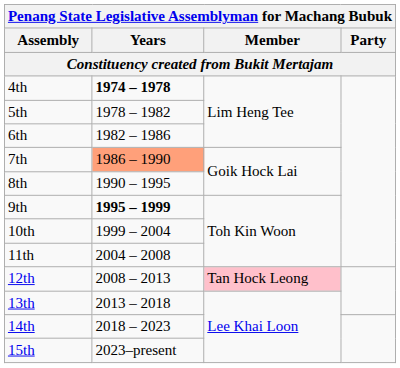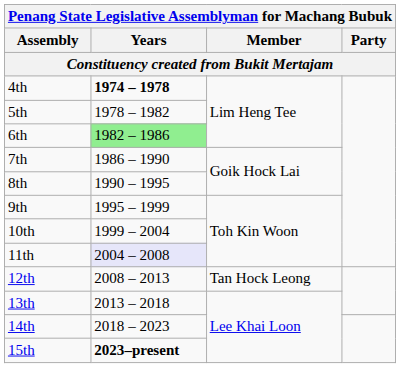(133, 135) no background -> (132, 135) lightgreen background
(133, 159) lightsalmon background -> (132, 159) no background
(133, 207) bold -> (132, 207) normal
(133, 254) no background -> (132, 254) lavender background
(258, 278) pink background -> (260, 278) no background
(136, 350) normal -> (137, 350) bold
